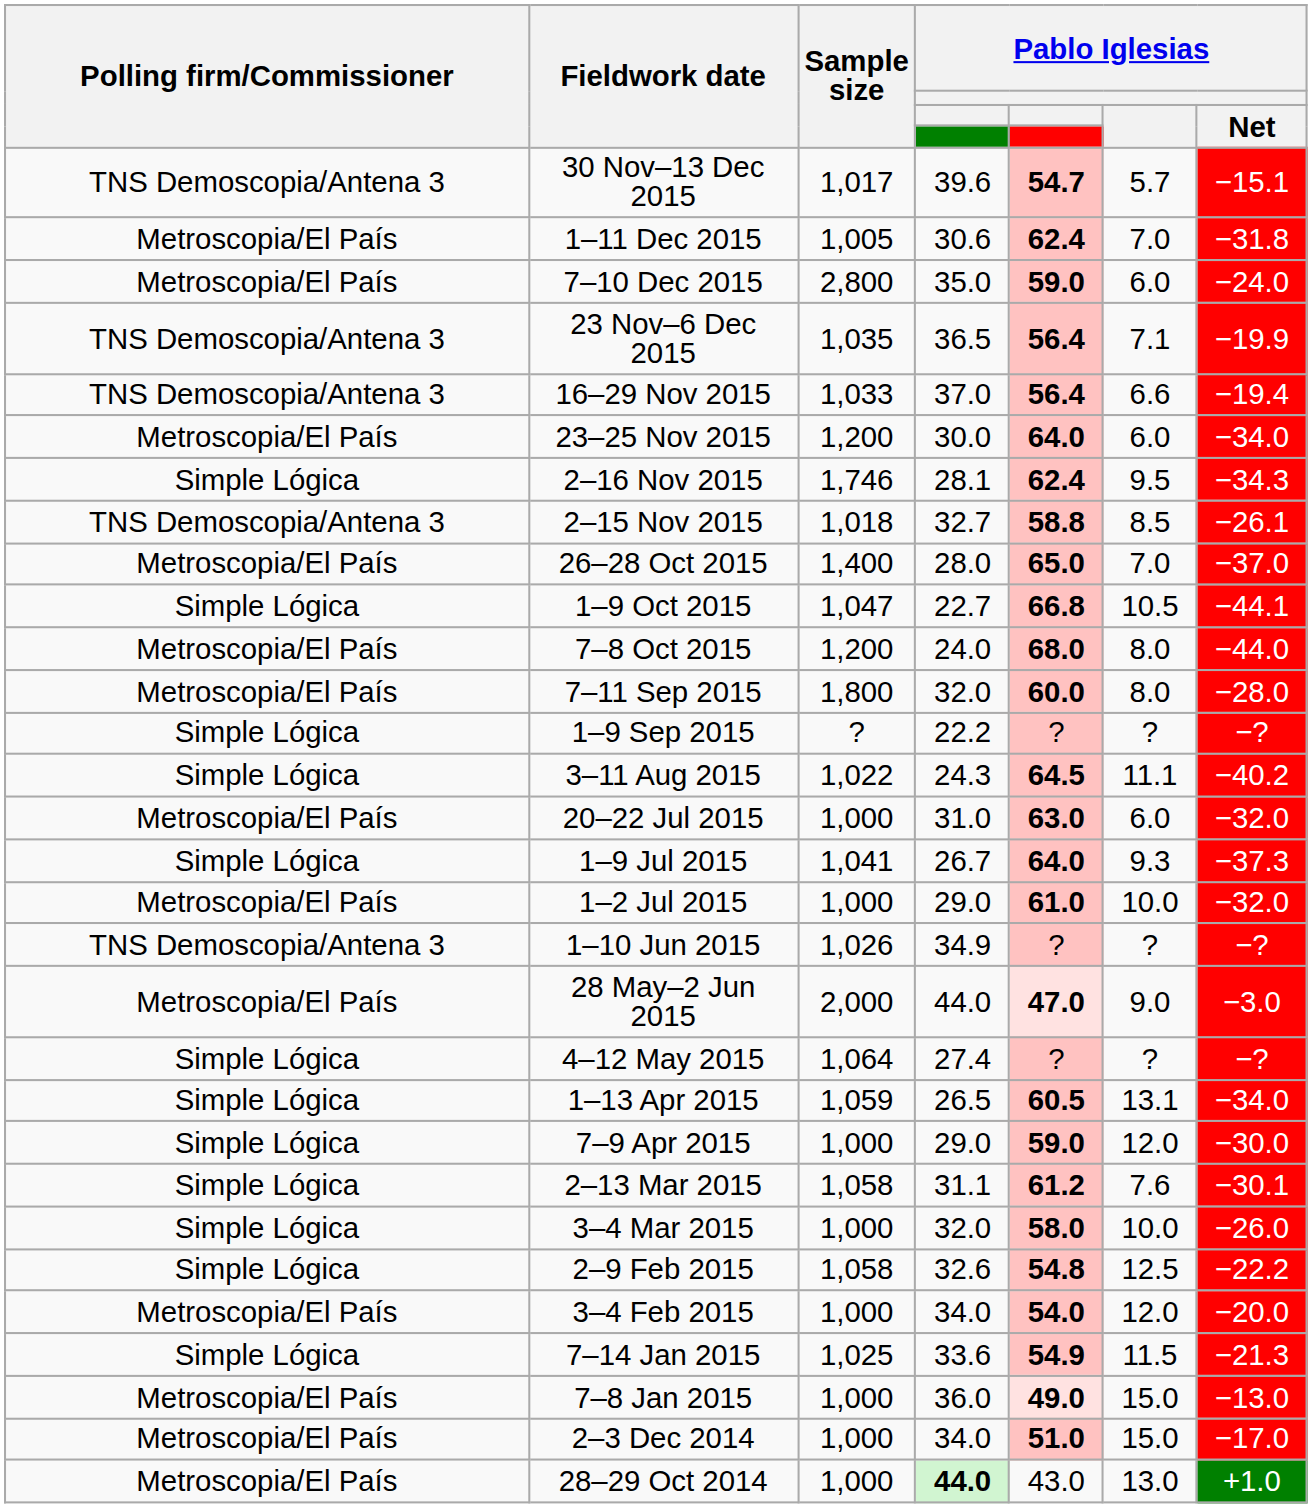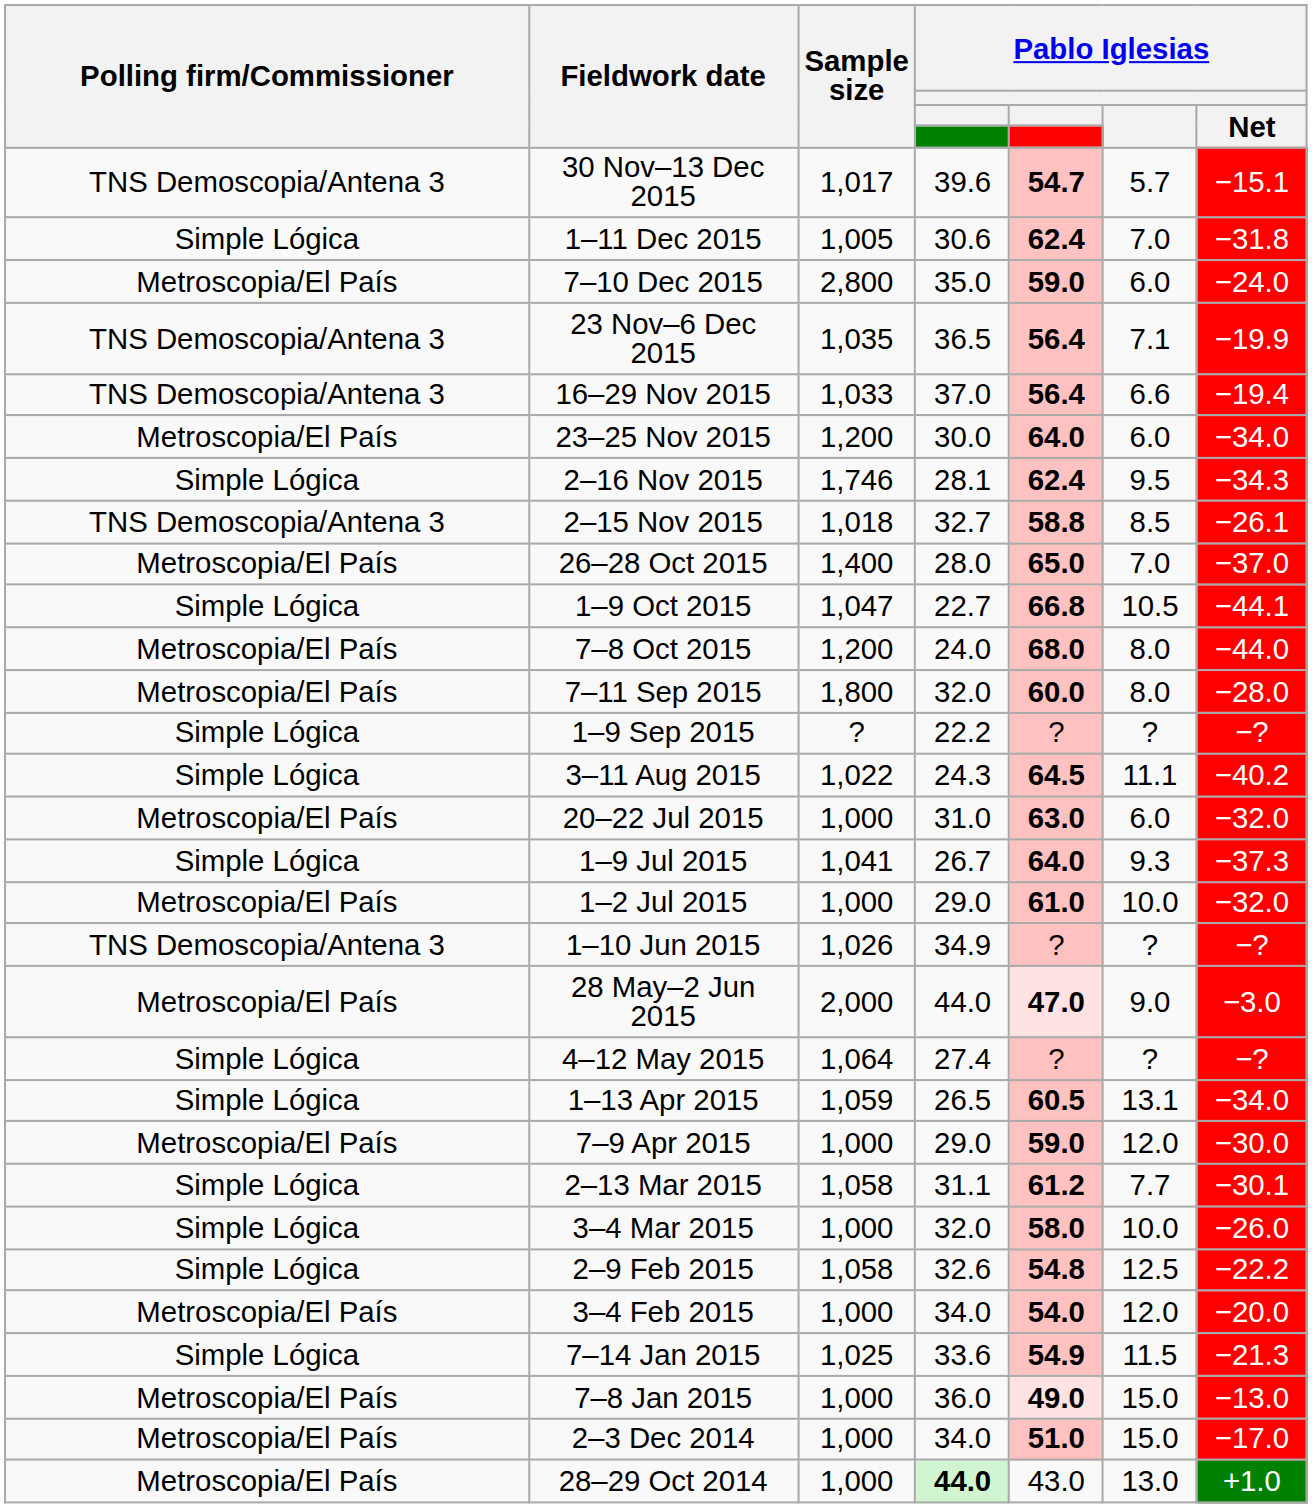(267, 239) Metroscopia/El País -> (267, 239) Simple Lógica
(267, 1143) Simple Lógica -> (267, 1143) Metroscopia/El País
(1150, 1185) 7.6 -> (1150, 1185) 7.7
